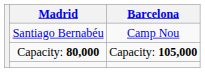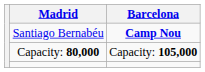(153, 33) normal -> (153, 33) bold
